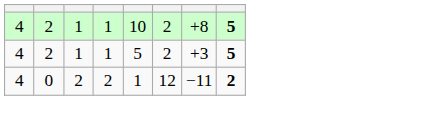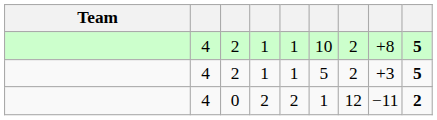+ column: (98, 18)
